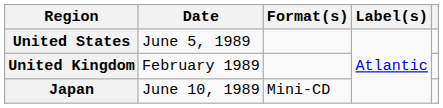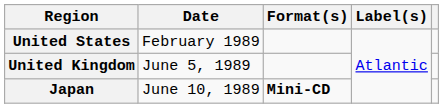(196, 41) June 5, 1989 -> (201, 41) February 1989
(201, 66) February 1989 -> (196, 66) June 5, 1989
(299, 91) normal -> (299, 91) bold
